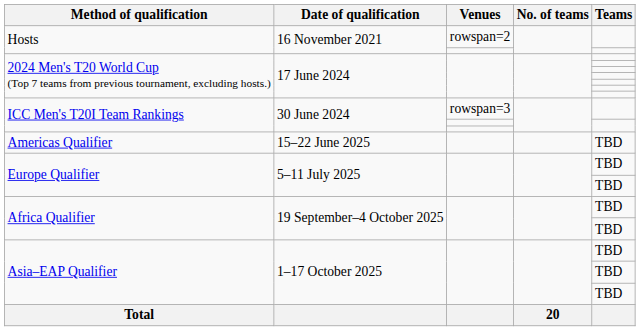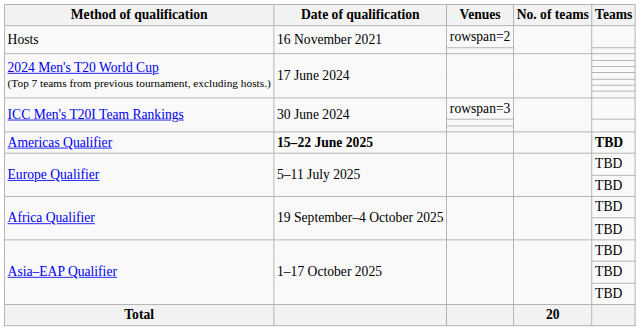(323, 142) normal -> (325, 142) bold
(609, 142) normal -> (609, 142) bold
